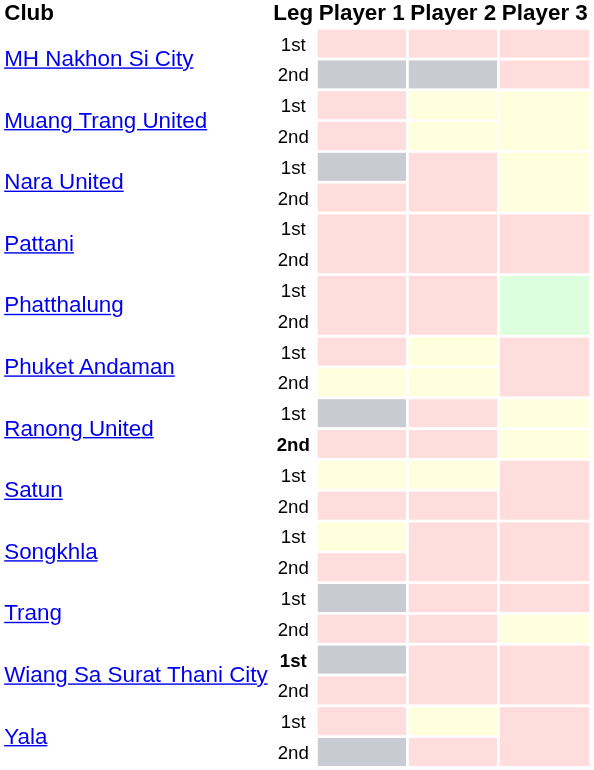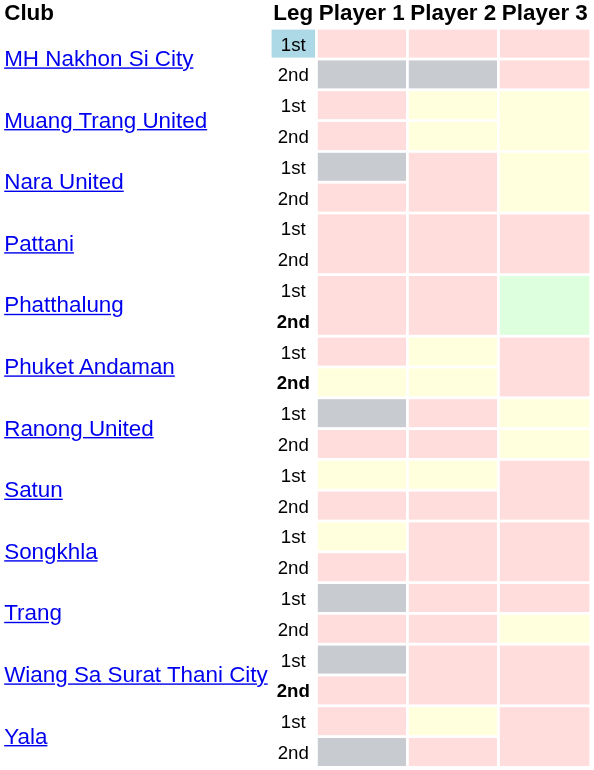(293, 44) no background -> (293, 44) lightblue background
(293, 322) normal -> (293, 320) bold
(293, 383) normal -> (293, 382) bold
(293, 443) bold -> (293, 445) normal
(293, 659) bold -> (293, 660) normal
(293, 691) normal -> (293, 690) bold
